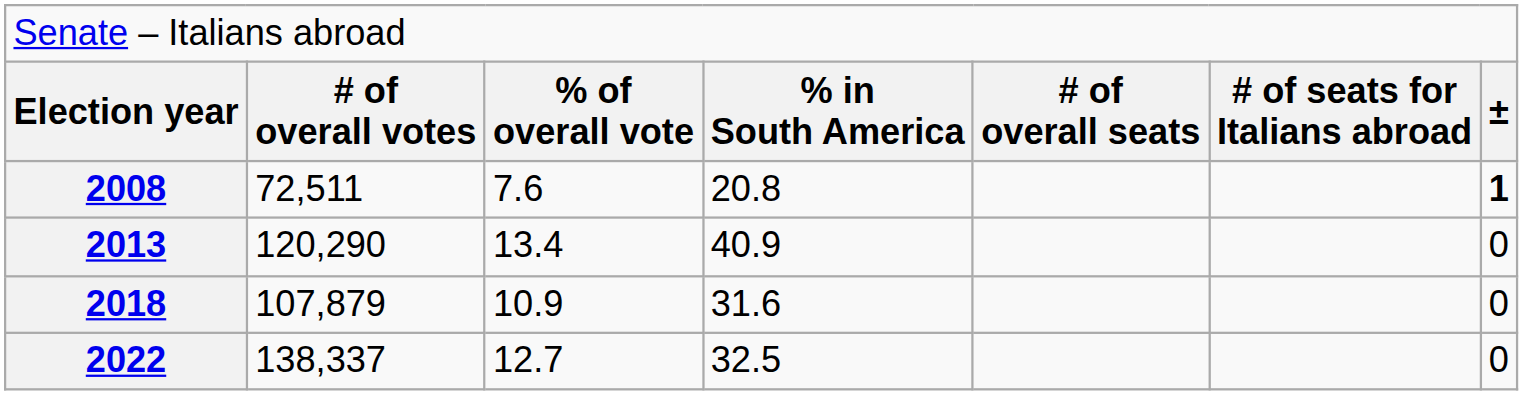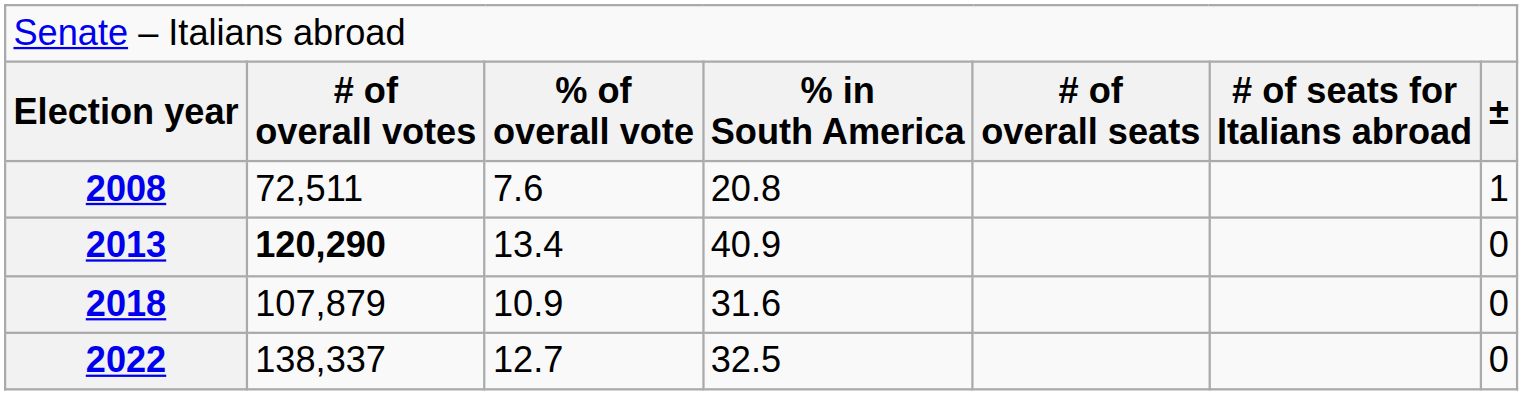(1499, 188) bold -> (1499, 188) normal
(321, 245) normal -> (321, 245) bold
